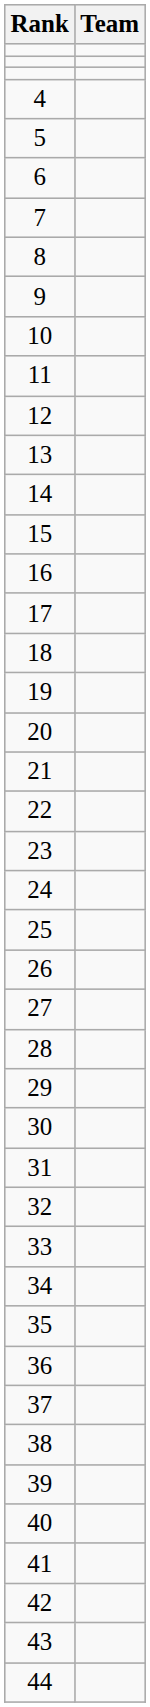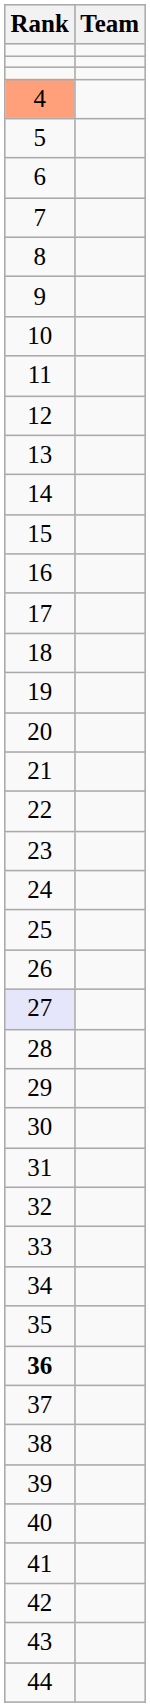(40, 98) no background -> (40, 98) lightsalmon background
(40, 1008) no background -> (40, 1008) lavender background
(40, 1365) normal -> (40, 1365) bold
